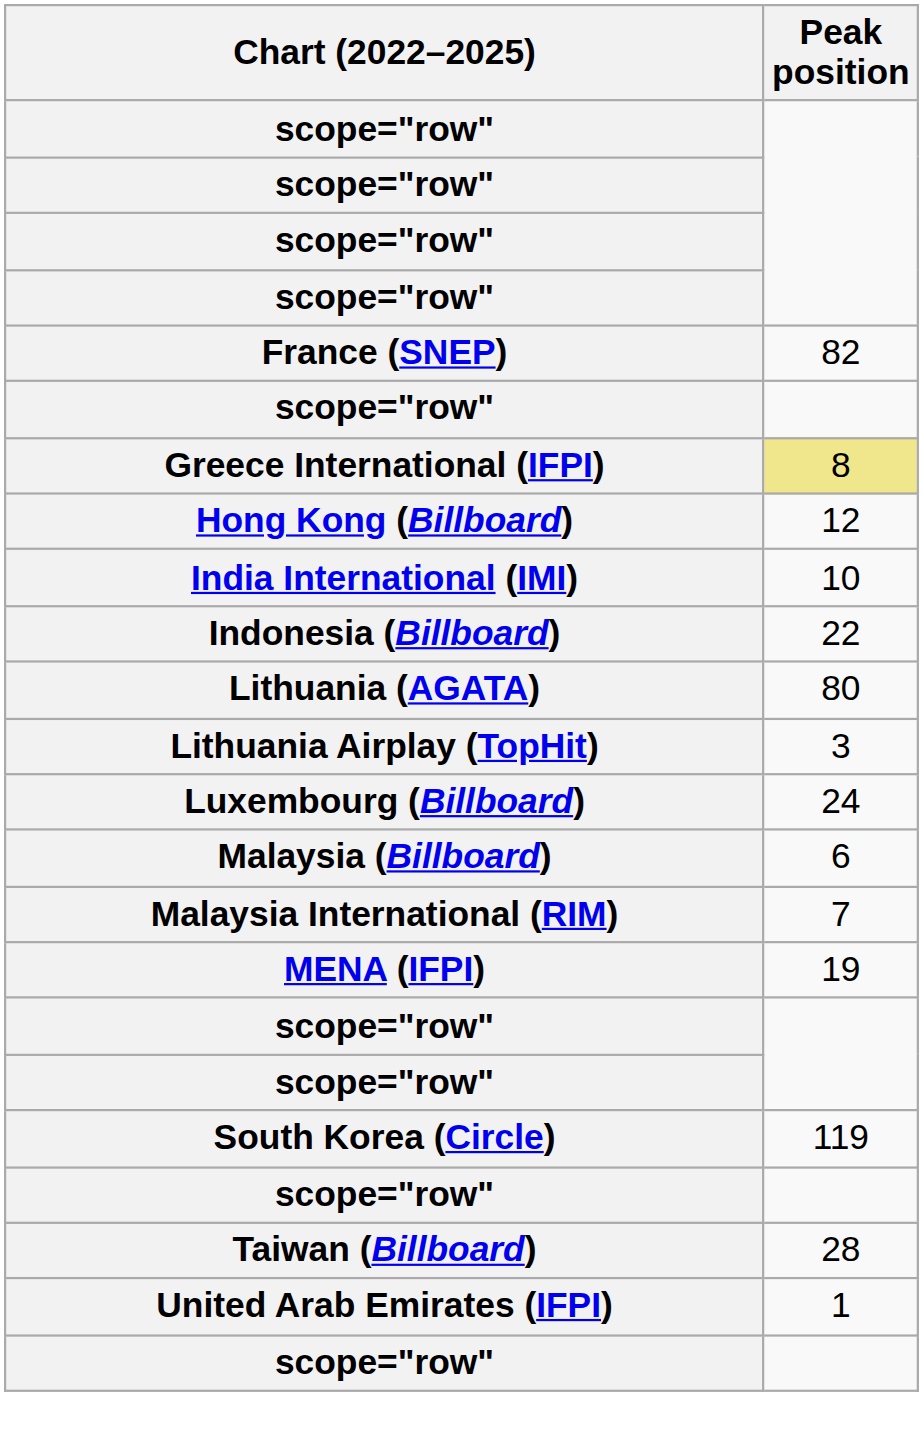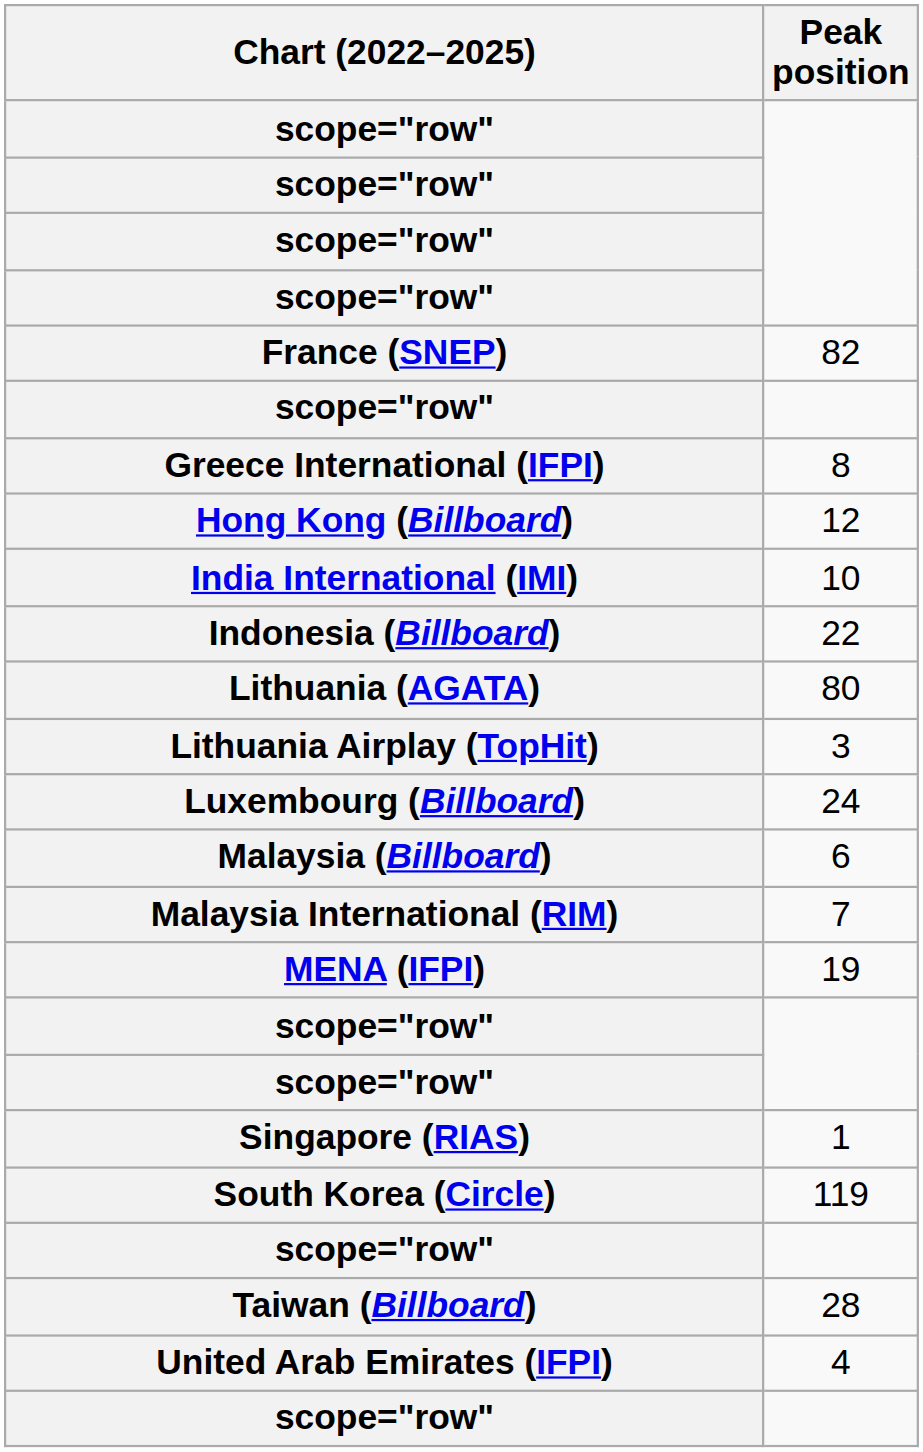(841, 464) khaki background -> (841, 464) no background
+ row: (385, 1137)
(841, 1306) 1 -> (841, 1362) 4
